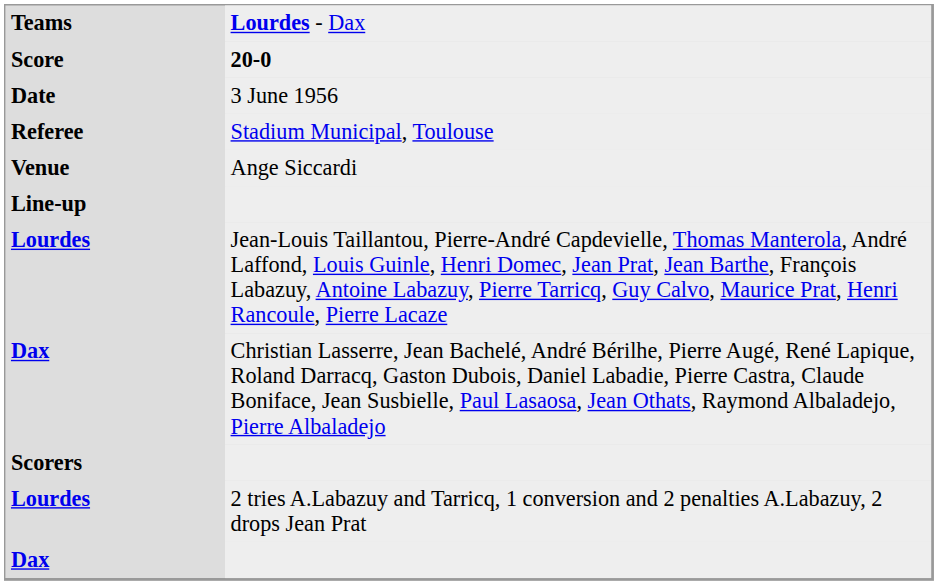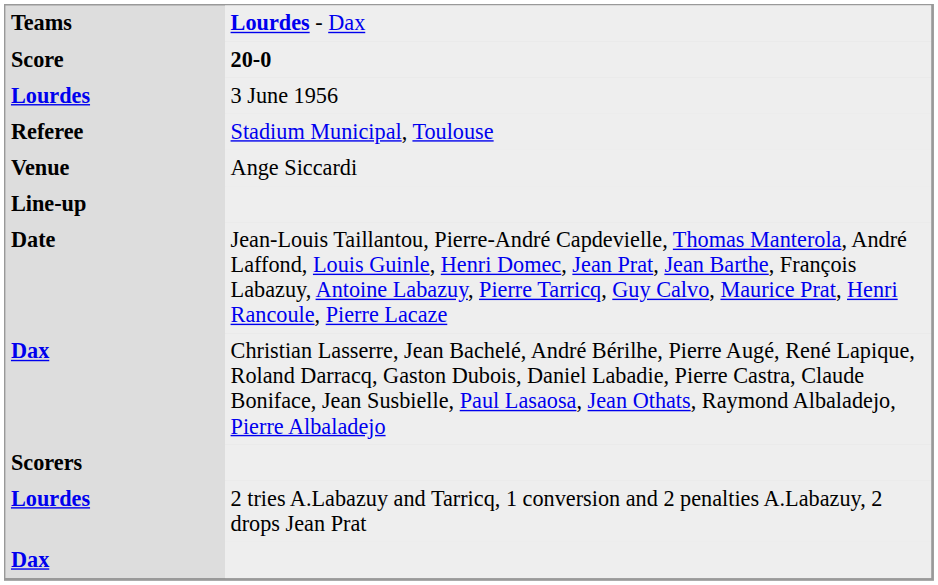(33, 95) Date -> (50, 95) Lourdes
(50, 240) Lourdes -> (33, 240) Date
